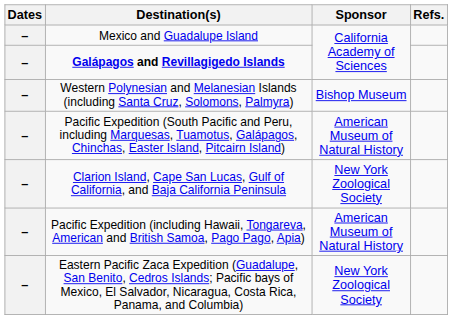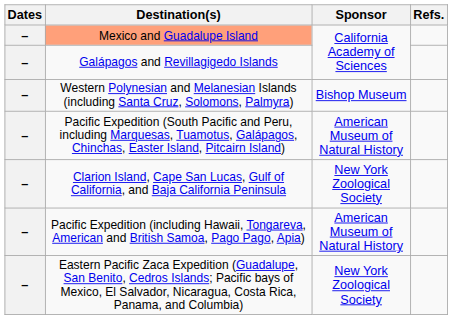(178, 35) no background -> (178, 35) lightsalmon background
(178, 62) bold -> (178, 62) normal
